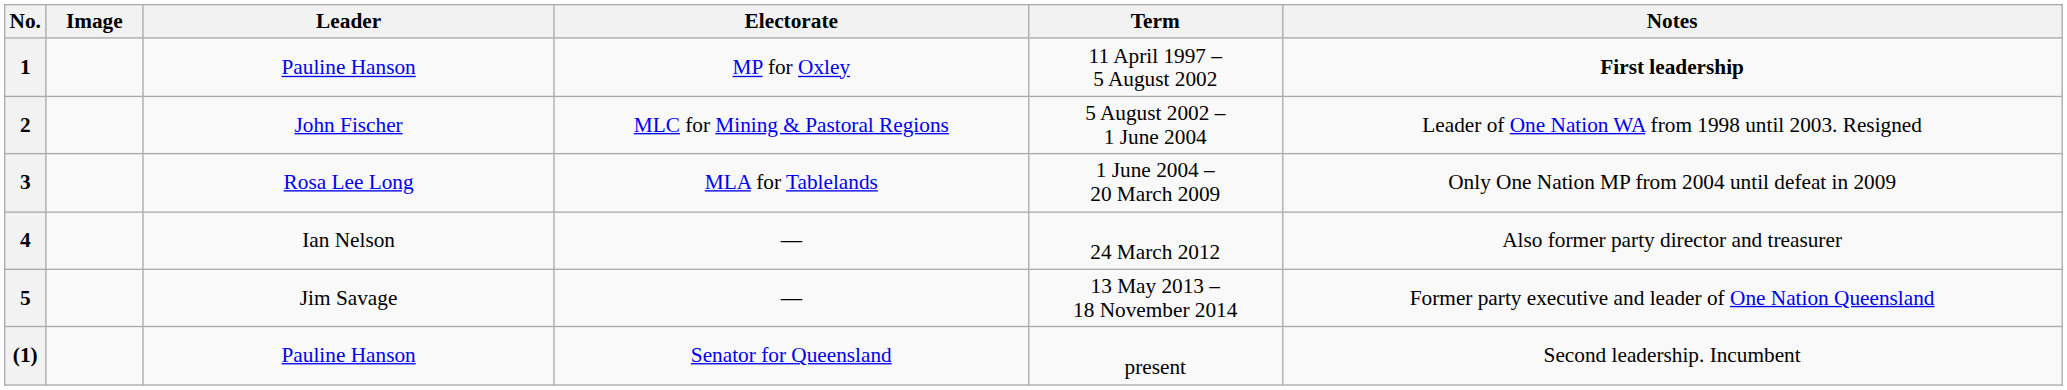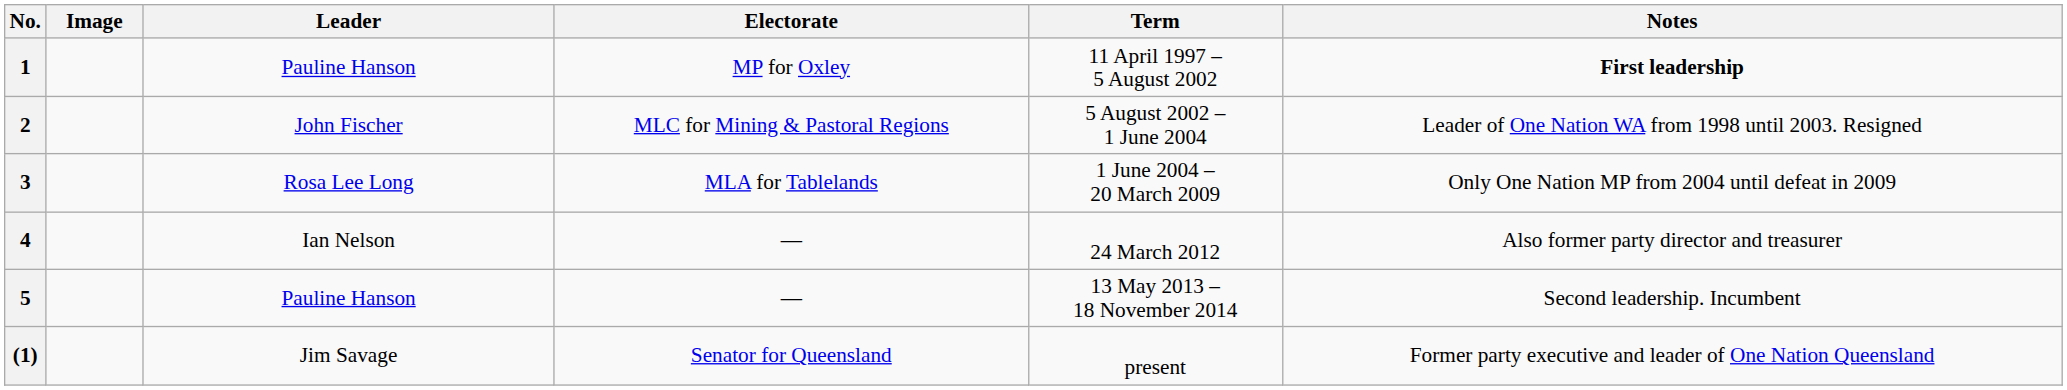(349, 297) Jim Savage -> (349, 297) Pauline Hanson
(1672, 297) Former party executive and leader of One Nation Queensland -> (1672, 297) Second leadership. Incumbent
(349, 355) Pauline Hanson -> (349, 355) Jim Savage
(1672, 355) Second leadership. Incumbent -> (1672, 355) Former party executive and leader of One Nation Queensland
